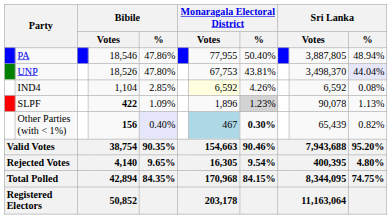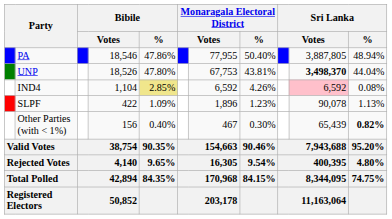(326, 71) normal -> (326, 71) bold
(369, 71) lavender background -> (369, 71) no background
(162, 87) no background -> (162, 87) khaki background
(226, 87) lightyellow background -> (226, 87) no background
(335, 87) no background -> (335, 87) pink background
(130, 103) bold -> (130, 103) normal
(263, 103) lightgrey background -> (263, 103) no background
(130, 125) bold -> (130, 125) normal
(162, 125) lavender background -> (162, 125) no background
(230, 125) lightblue background -> (230, 125) no background
(262, 125) bold -> (263, 125) normal
(371, 125) normal -> (371, 125) bold
